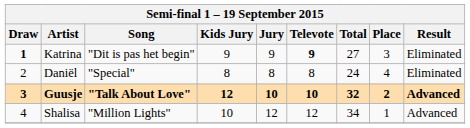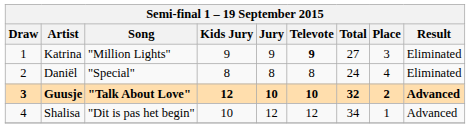(23, 53) bold -> (23, 53) normal
(141, 53) "Dit is pas het begin" -> (129, 53) "Million Lights"
(129, 113) "Million Lights" -> (141, 113) "Dit is pas het begin"
